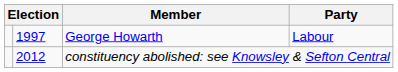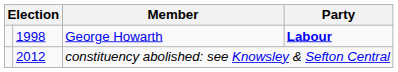(31, 36) 1997 -> (31, 36) 1998
(313, 36) normal -> (309, 36) bold
